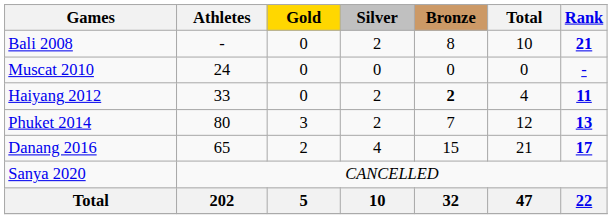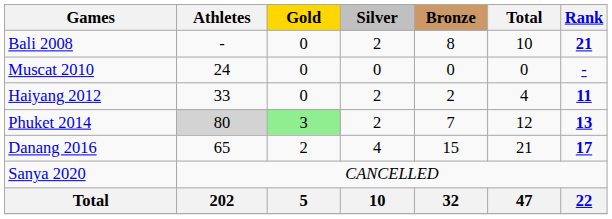(451, 95) bold -> (451, 95) normal
(222, 122) no background -> (222, 122) lightgrey background
(304, 122) no background -> (304, 122) lightgreen background
